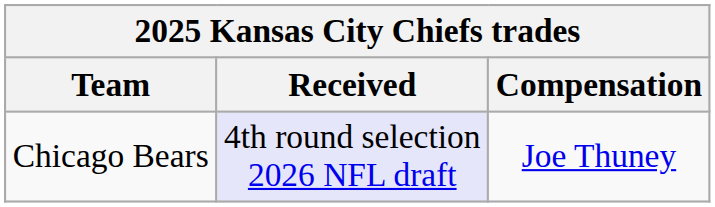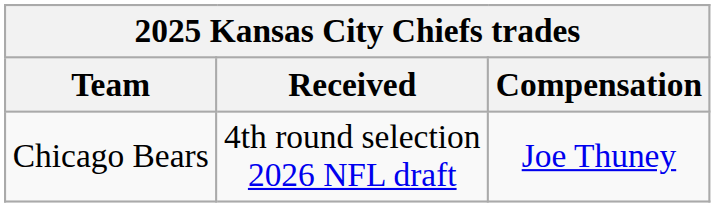(352, 155) lavender background -> (352, 155) no background
